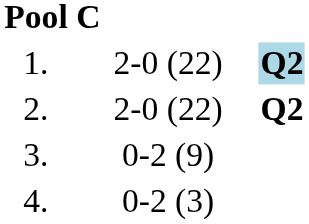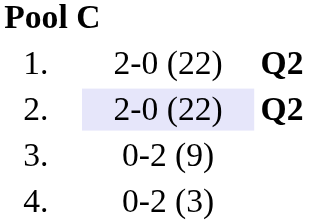(282, 62) lightblue background -> (282, 62) no background
(168, 109) no background -> (168, 109) lavender background
